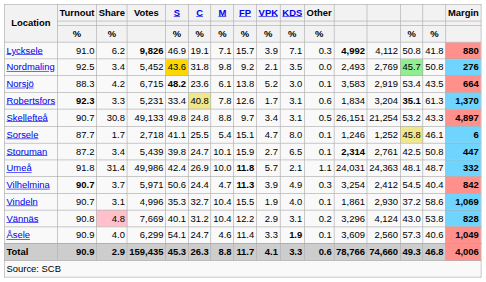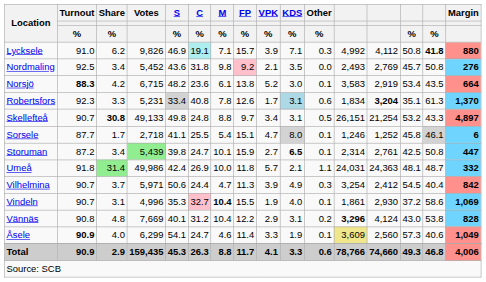(152, 51) bold -> (152, 51) normal
(200, 51) no background -> (200, 51) paleturquoise background
(353, 51) bold -> (353, 51) normal
(434, 51) normal -> (434, 51) bold
(177, 67) gold background -> (177, 67) no background
(248, 67) no background -> (248, 67) pink background
(412, 67) lightgreen background -> (412, 67) no background
(85, 84) normal -> (85, 84) bold
(177, 84) bold -> (177, 84) normal
(85, 101) bold -> (85, 101) normal
(177, 101) no background -> (177, 101) lightgrey background
(200, 101) khaki background -> (200, 101) no background
(296, 101) no background -> (296, 101) lightblue background
(386, 101) normal -> (386, 101) bold
(412, 101) bold -> (412, 101) normal
(116, 118) normal -> (116, 118) bold
(296, 134) no background -> (296, 134) lightgrey background
(412, 134) khaki background -> (412, 134) no background
(434, 134) no background -> (434, 134) lightgrey background
(152, 151) no background -> (152, 151) lightgreen background
(296, 151) normal -> (296, 151) bold
(353, 151) bold -> (353, 151) normal
(116, 168) no background -> (116, 168) lightgreen background
(245, 168) bold -> (245, 168) normal
(85, 185) bold -> (85, 185) normal
(245, 185) bold -> (245, 185) normal
(200, 202) no background -> (200, 202) pink background
(222, 202) normal -> (222, 202) bold
(118, 218) pink background -> (118, 218) no background
(353, 218) normal -> (353, 218) bold
(85, 235) normal -> (85, 235) bold
(296, 235) bold -> (296, 235) normal
(353, 235) no background -> (353, 235) khaki background
